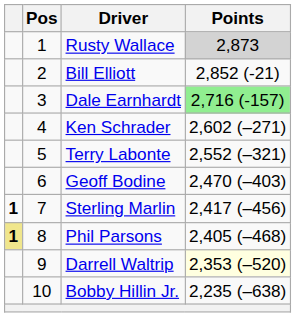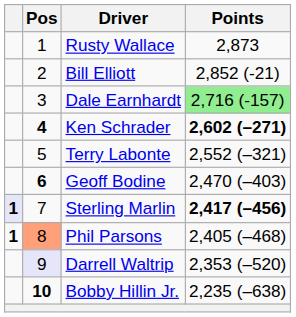(238, 46) lightgrey background -> (238, 46) no background
(42, 127) normal -> (42, 127) bold
(238, 127) normal -> (238, 127) bold
(42, 181) normal -> (42, 181) bold
(13, 209) no background -> (13, 209) lavender background
(238, 209) normal -> (238, 209) bold
(13, 236) khaki background -> (13, 236) no background
(42, 236) no background -> (42, 236) lightsalmon background
(42, 263) no background -> (42, 263) lavender background
(238, 263) lightyellow background -> (238, 263) no background
(42, 290) normal -> (42, 290) bold
